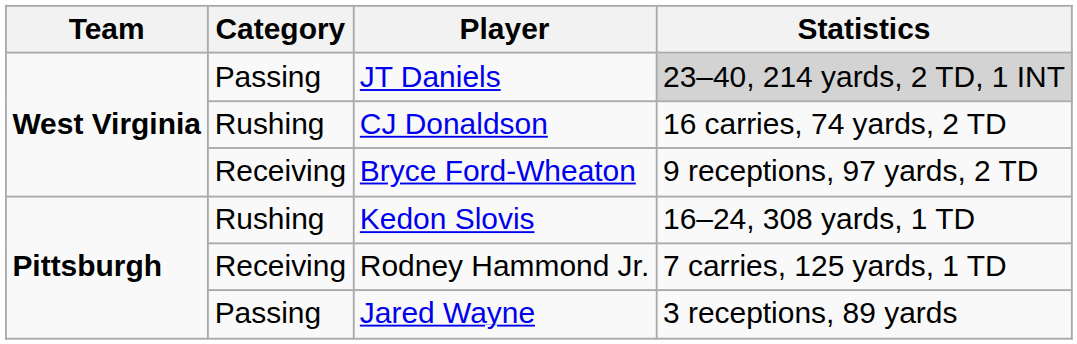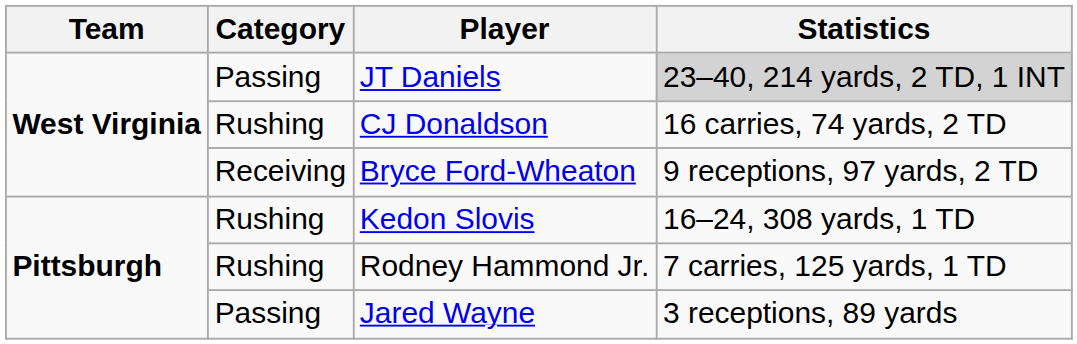(280, 266) Receiving -> (270, 266) Rushing
